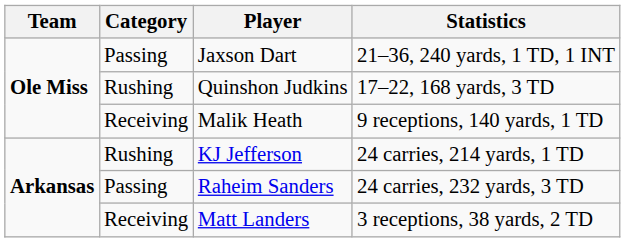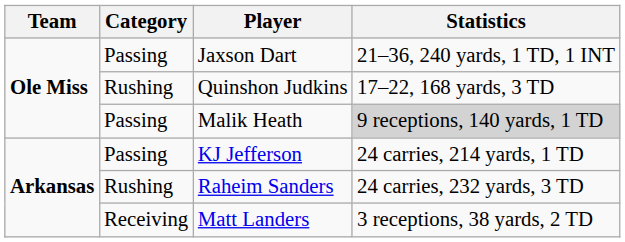(146, 120) Receiving -> (136, 120) Passing
(480, 120) no background -> (480, 120) lightgrey background
(139, 153) Rushing -> (136, 153) Passing
(136, 186) Passing -> (139, 186) Rushing
